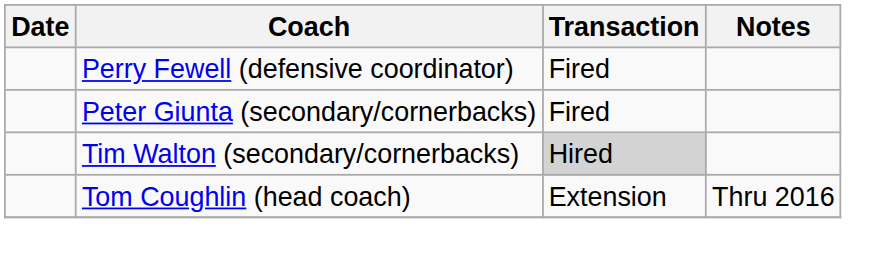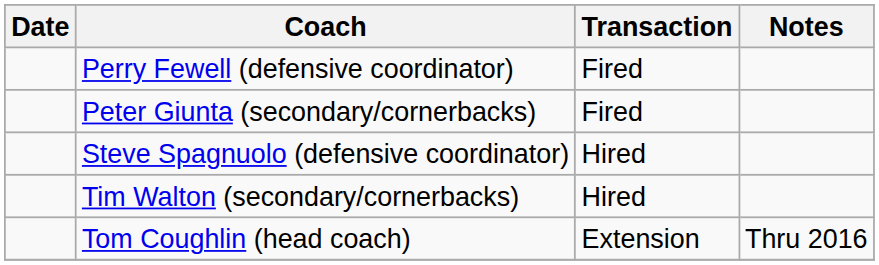+ row: (326, 154)
(581, 154) lightgrey background -> (614, 197) no background
